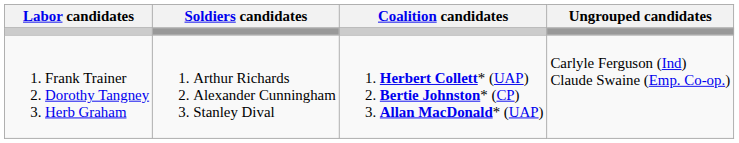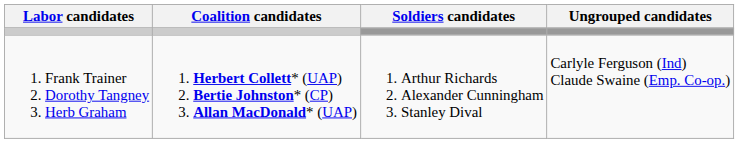columns swapped: (443, 16) <-> (246, 16)
